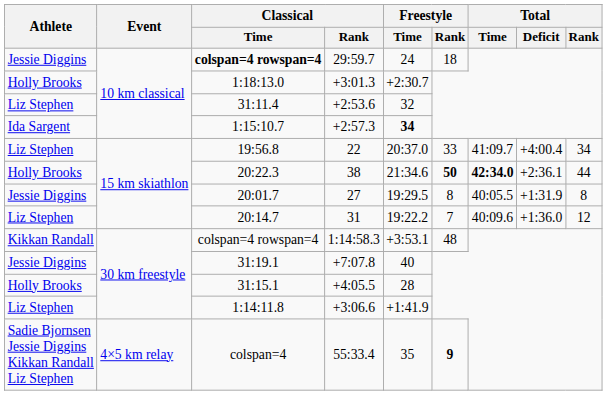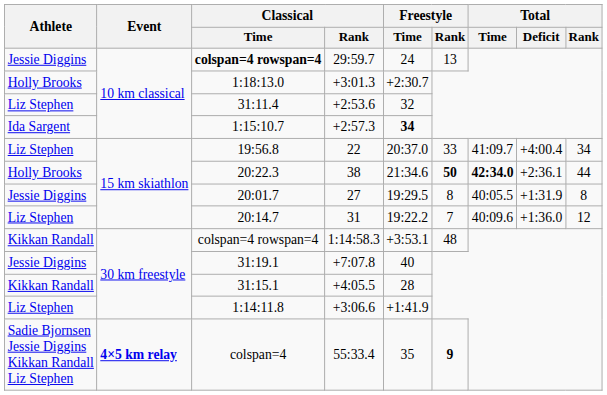(450, 60) 18 -> (450, 60) 13
(45, 285) Holly Brooks -> (51, 285) Kikkan Randall
(137, 355) normal -> (139, 355) bold
